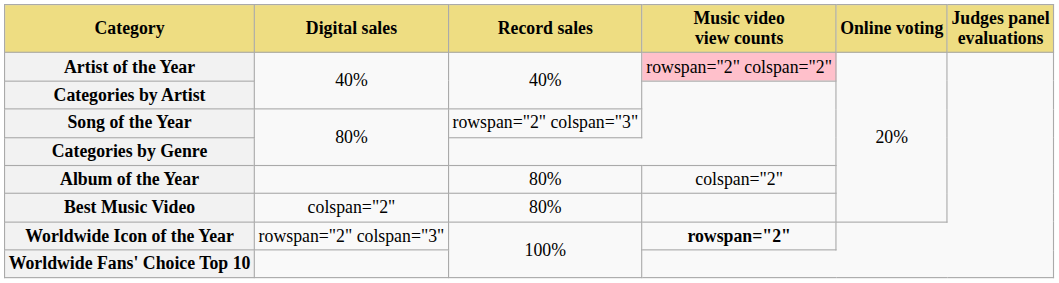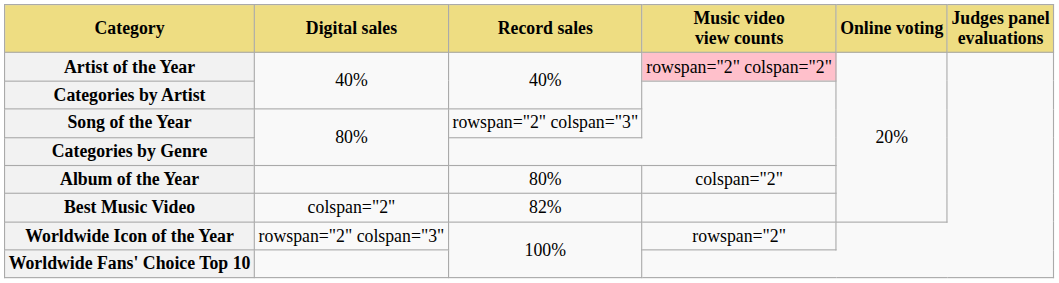(545, 207) 80% -> (545, 207) 82%
(739, 235) bold -> (739, 235) normal
